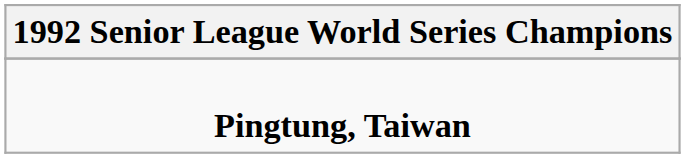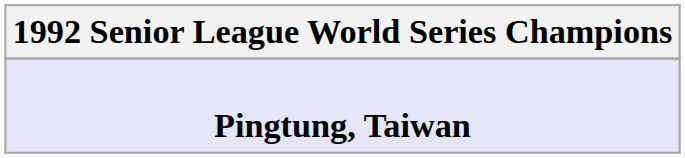(342, 124) no background -> (342, 124) lavender background
